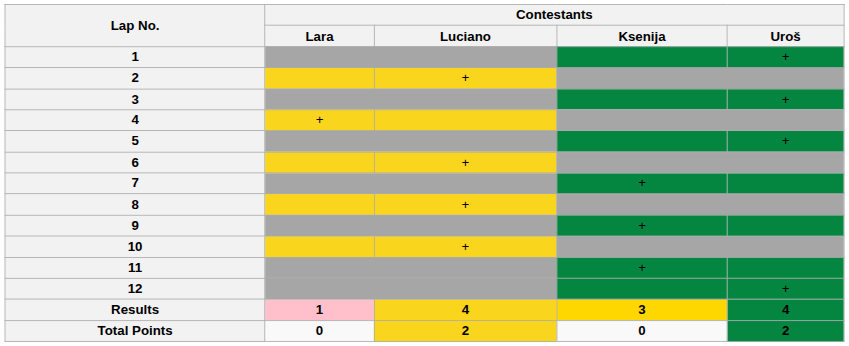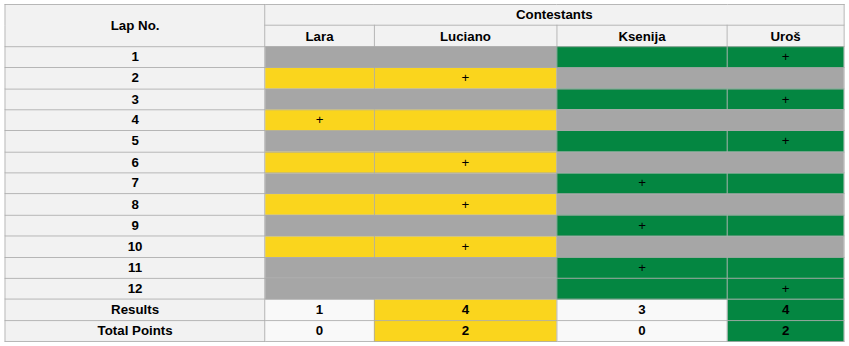(320, 309) pink background -> (320, 309) no background
(642, 309) gold background -> (642, 309) no background
